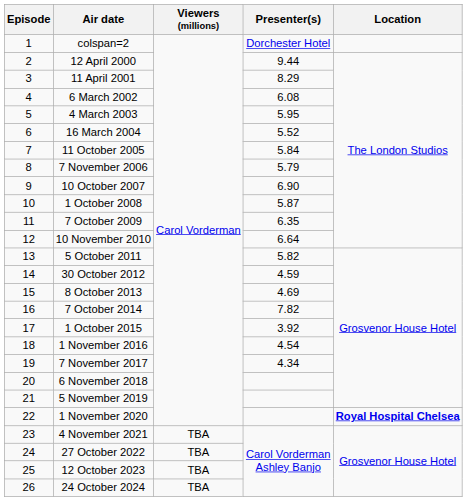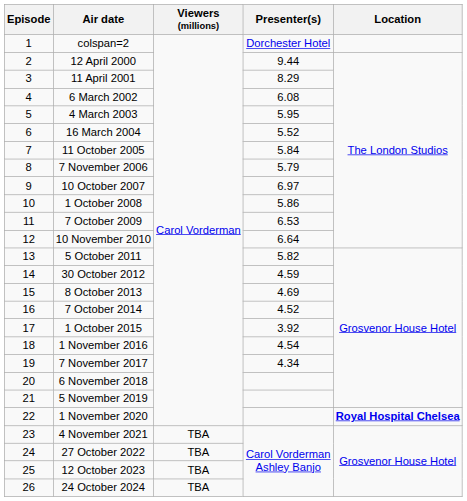(288, 185) 6.90 -> (288, 185) 6.97
(288, 203) 5.87 -> (288, 203) 5.86
(288, 221) 6.35 -> (288, 221) 6.53
(288, 310) 7.82 -> (288, 310) 4.52
